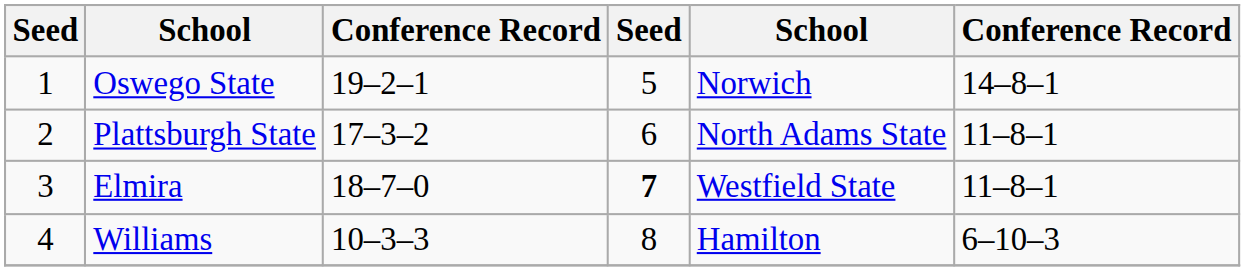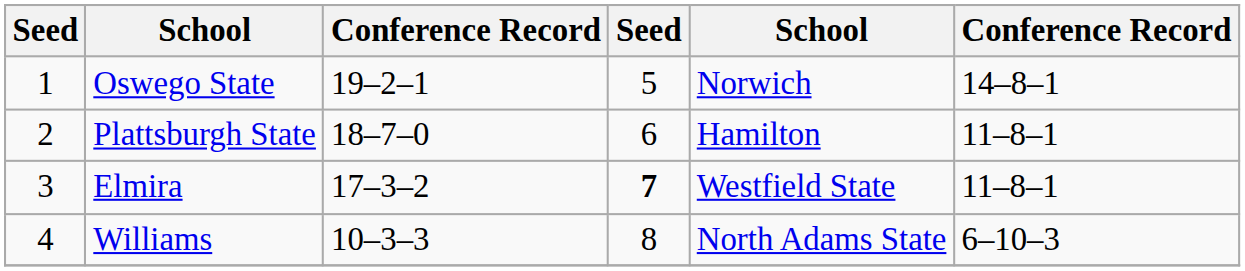(380, 134) 17–3–2 -> (380, 134) 18–7–0
(822, 134) North Adams State -> (759, 134) Hamilton
(380, 186) 18–7–0 -> (380, 186) 17–3–2
(759, 238) Hamilton -> (822, 238) North Adams State
